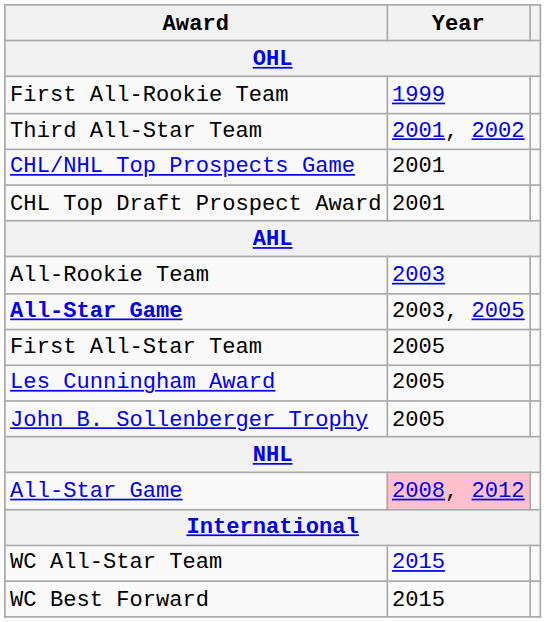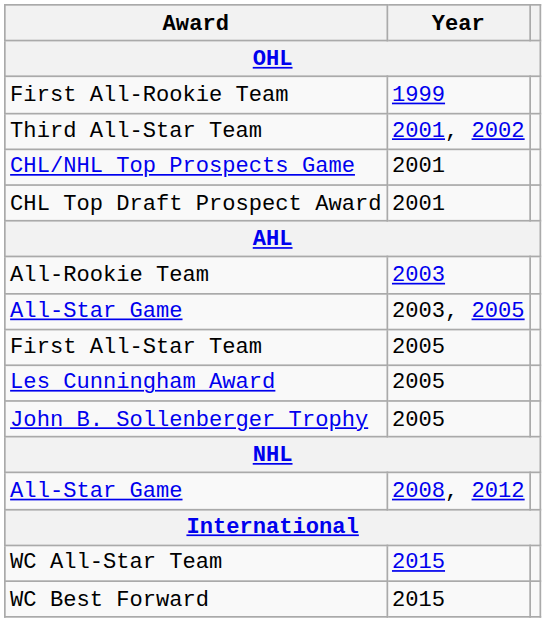(96, 311) bold -> (96, 311) normal
(458, 491) pink background -> (458, 491) no background
